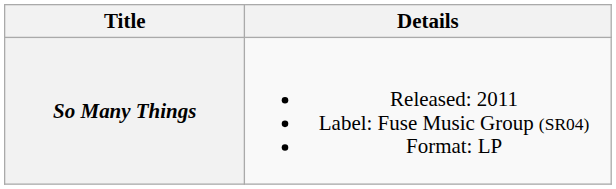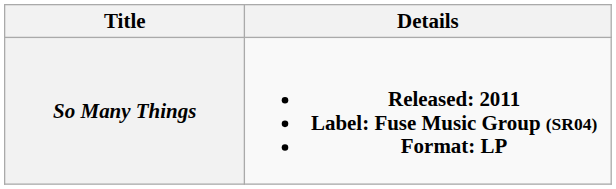(428, 123) normal -> (428, 123) bold
